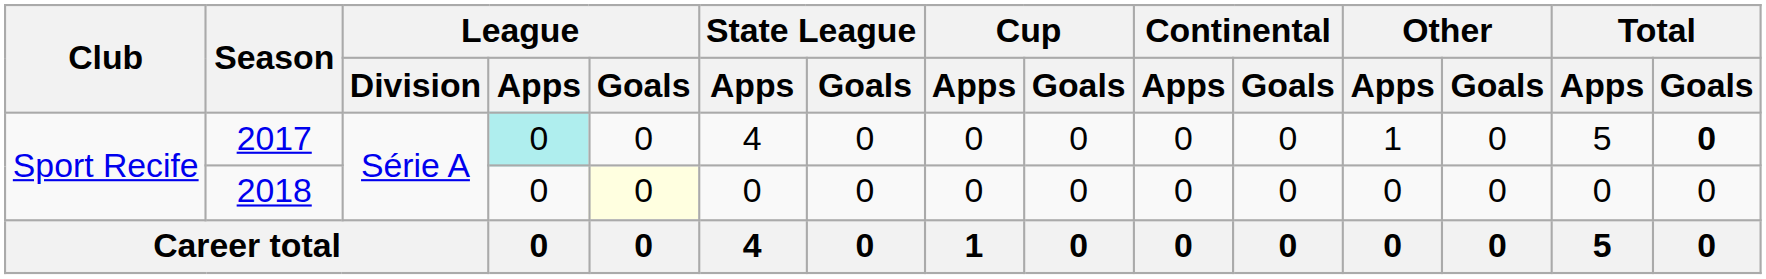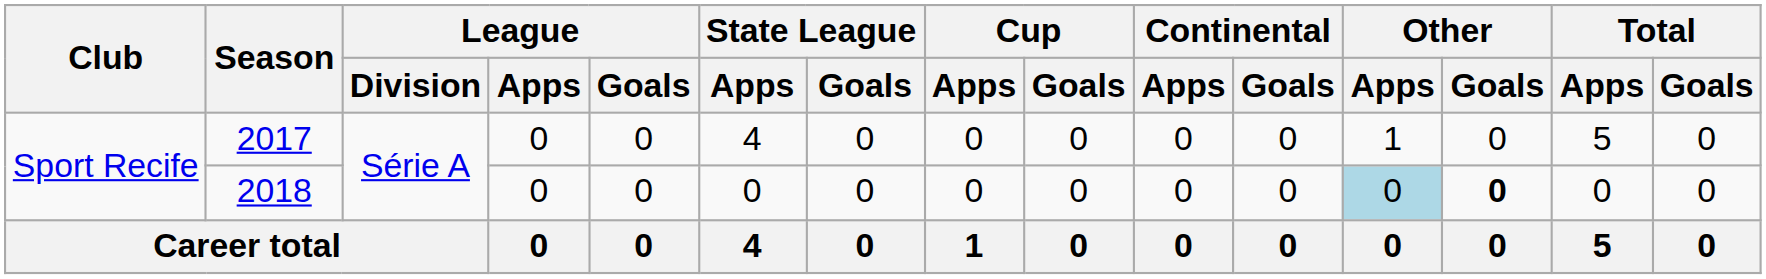(539, 138) paleturquoise background -> (539, 138) no background
(1707, 138) bold -> (1707, 138) normal
(644, 191) lightyellow background -> (644, 191) no background
(1393, 191) no background -> (1393, 191) lightblue background
(1497, 191) normal -> (1497, 191) bold
